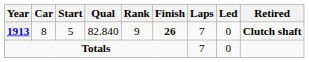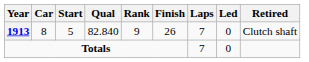(170, 31) bold -> (170, 31) normal
(272, 31) bold -> (270, 31) normal
